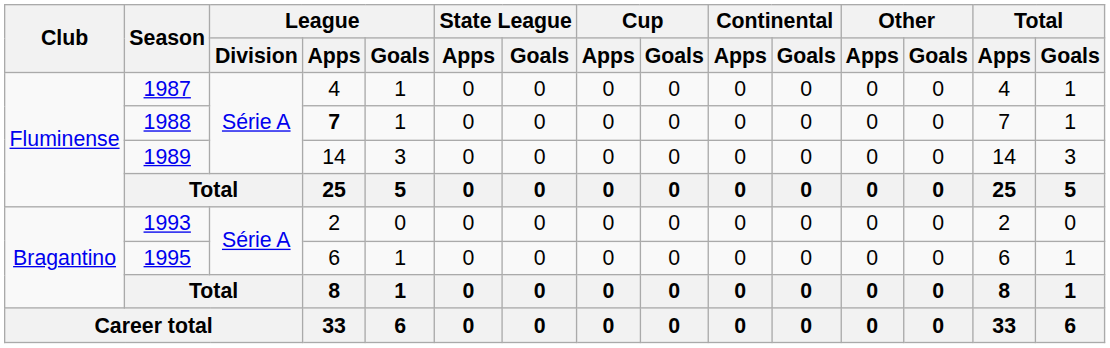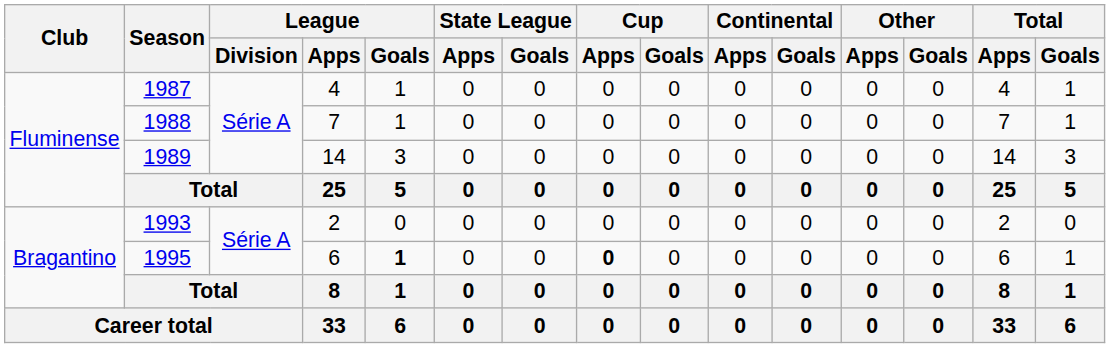(334, 122) bold -> (334, 122) normal
(400, 257) normal -> (400, 257) bold
(608, 257) normal -> (608, 257) bold
